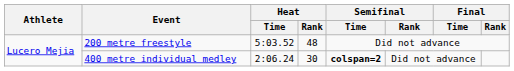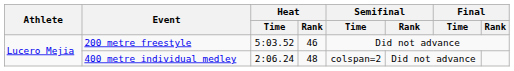(312, 42) 48 -> (312, 42) 46
(312, 58) 30 -> (312, 58) 48
(356, 58) bold -> (356, 58) normal
